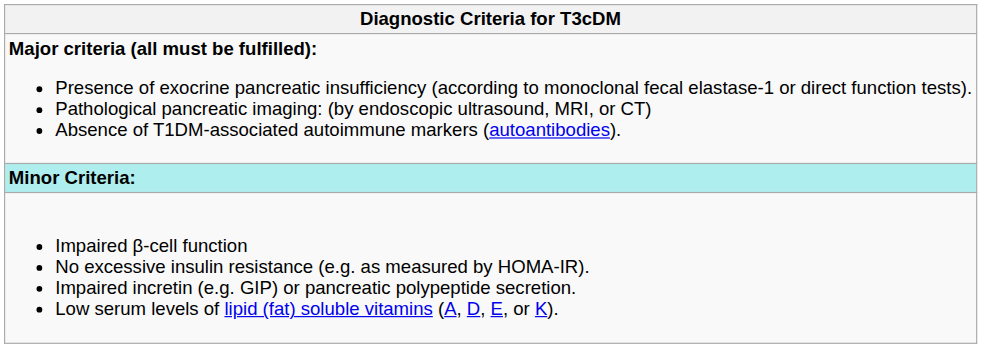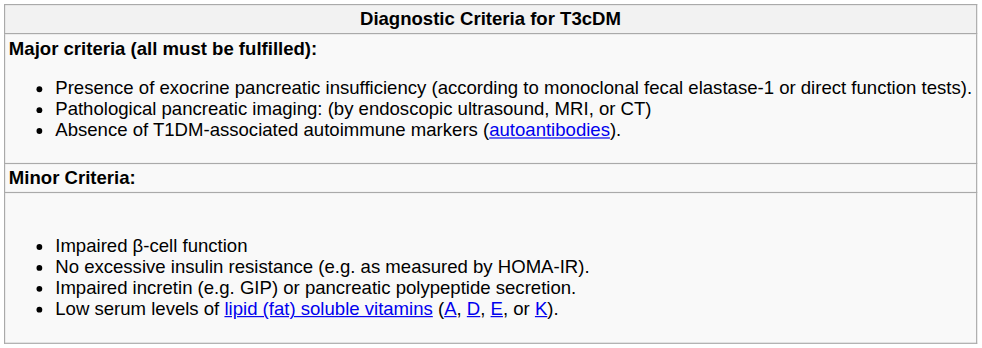(72, 177) paleturquoise background -> (72, 177) no background
